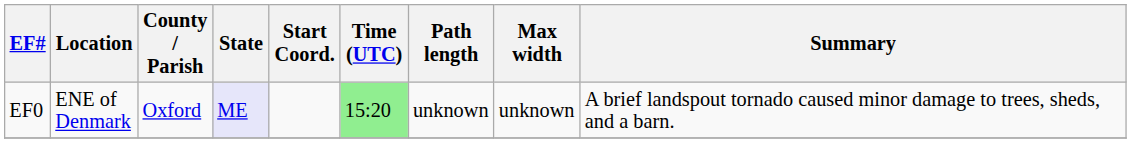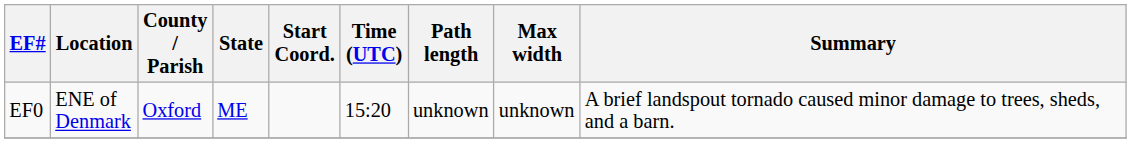(232, 109) lavender background -> (232, 109) no background
(368, 109) lightgreen background -> (368, 109) no background
